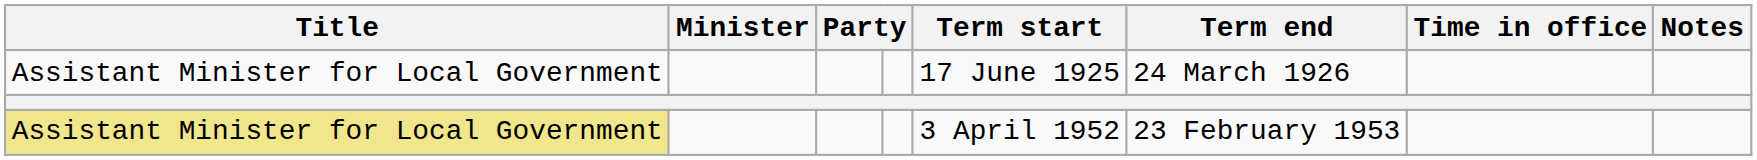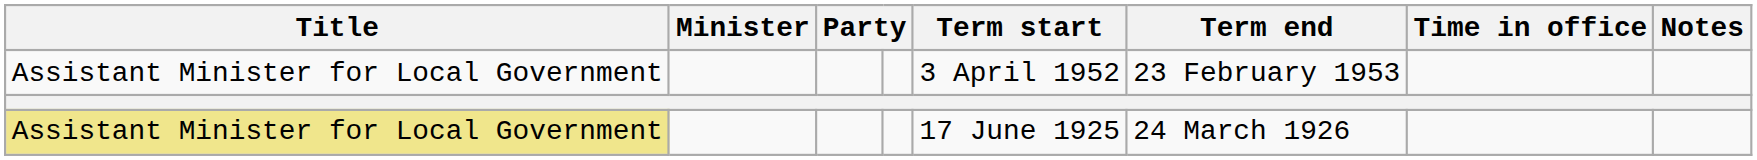(1020, 73) 17 June 1925 -> (1020, 73) 3 April 1952
(1242, 73) 24 March 1926 -> (1267, 73) 23 February 1953
(1020, 132) 3 April 1952 -> (1020, 132) 17 June 1925
(1267, 132) 23 February 1953 -> (1242, 132) 24 March 1926
